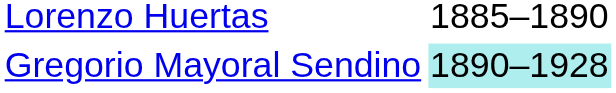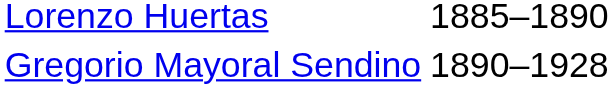(519, 65) paleturquoise background -> (519, 65) no background
